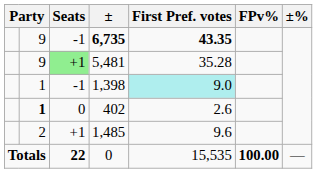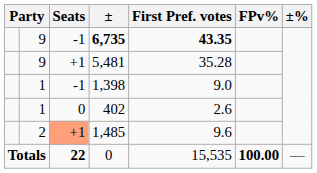(77, 62) lightgreen background -> (77, 62) no background
(223, 86) paleturquoise background -> (223, 86) no background
(42, 109) bold -> (42, 109) normal
(77, 132) no background -> (77, 132) lightsalmon background
